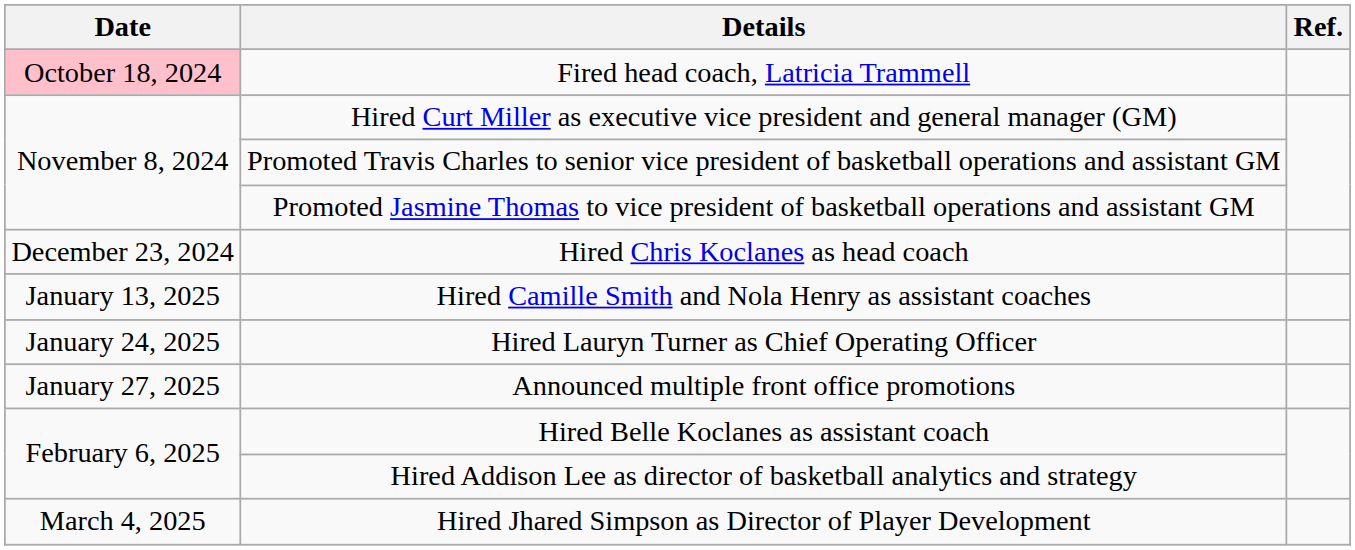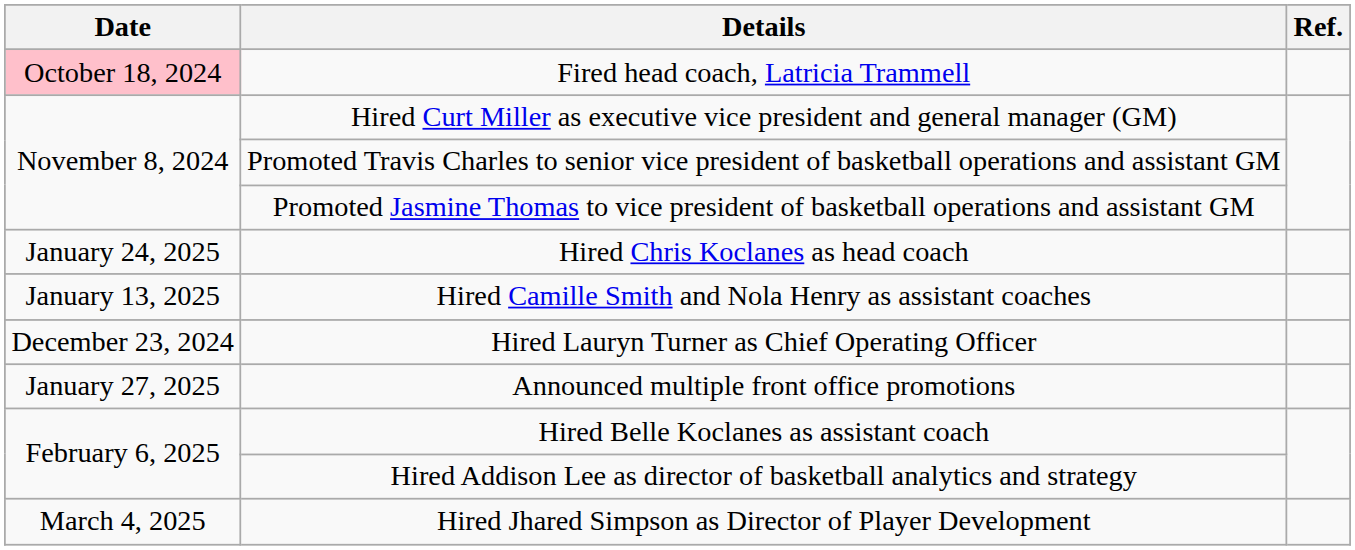(123, 251) December 23, 2024 -> (123, 251) January 24, 2025
(123, 341) January 24, 2025 -> (123, 341) December 23, 2024
